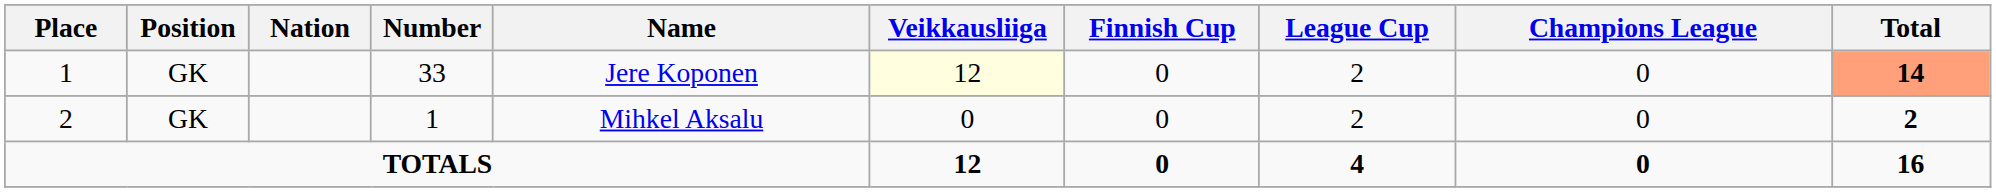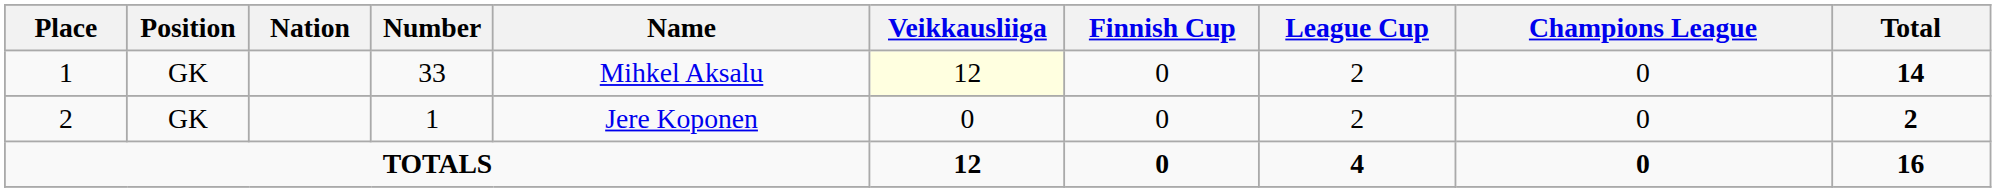(682, 73) Jere Koponen -> (682, 73) Mihkel Aksalu
(1911, 73) lightsalmon background -> (1911, 73) no background
(682, 118) Mihkel Aksalu -> (682, 118) Jere Koponen
